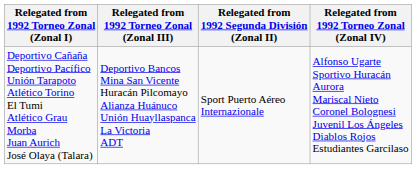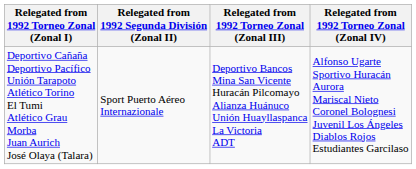columns swapped: (254, 25) <-> (148, 25)
